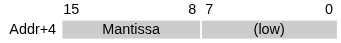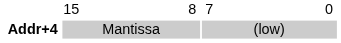(33, 29) normal -> (33, 29) bold
